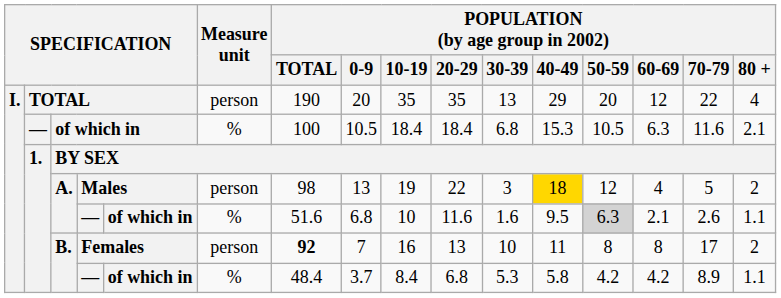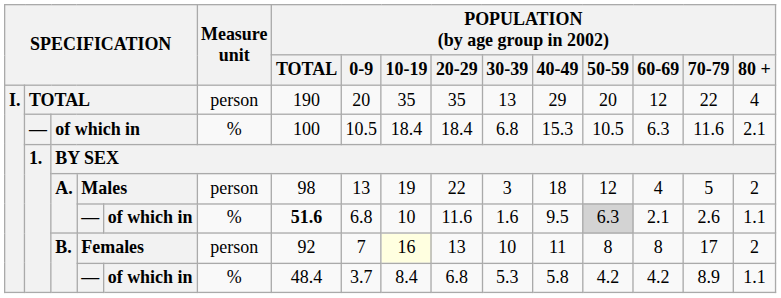(558, 188) gold background -> (558, 188) no background
(307, 217) normal -> (307, 217) bold
(307, 247) bold -> (307, 247) normal
(406, 247) no background -> (406, 247) lightyellow background
